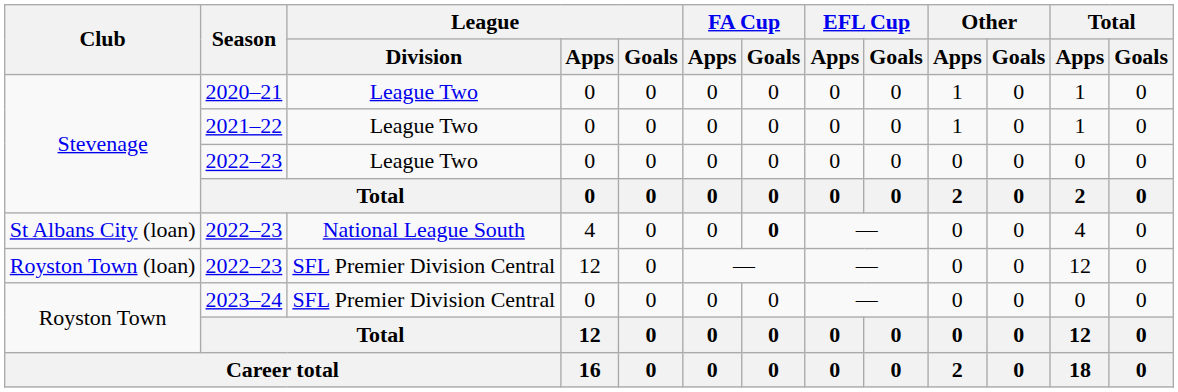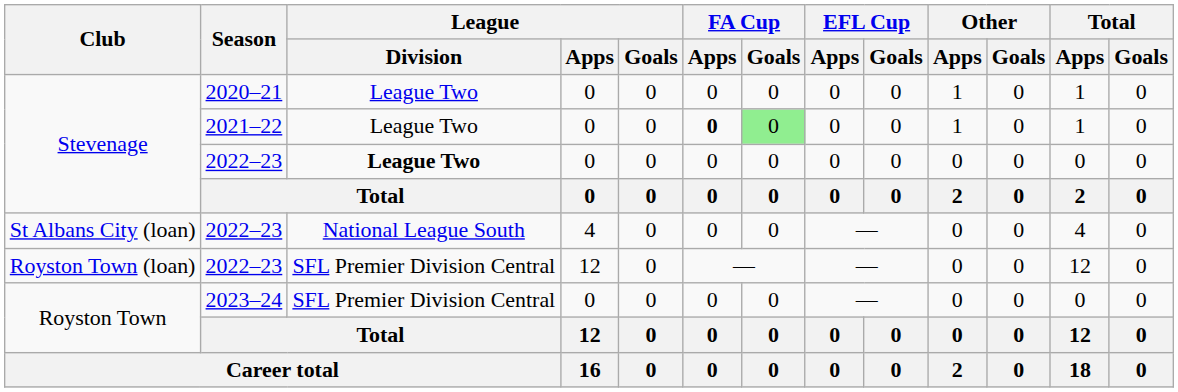(712, 126) normal -> (712, 126) bold
(774, 126) no background -> (774, 126) lightgreen background
(424, 160) normal -> (424, 160) bold
(774, 230) bold -> (774, 230) normal
